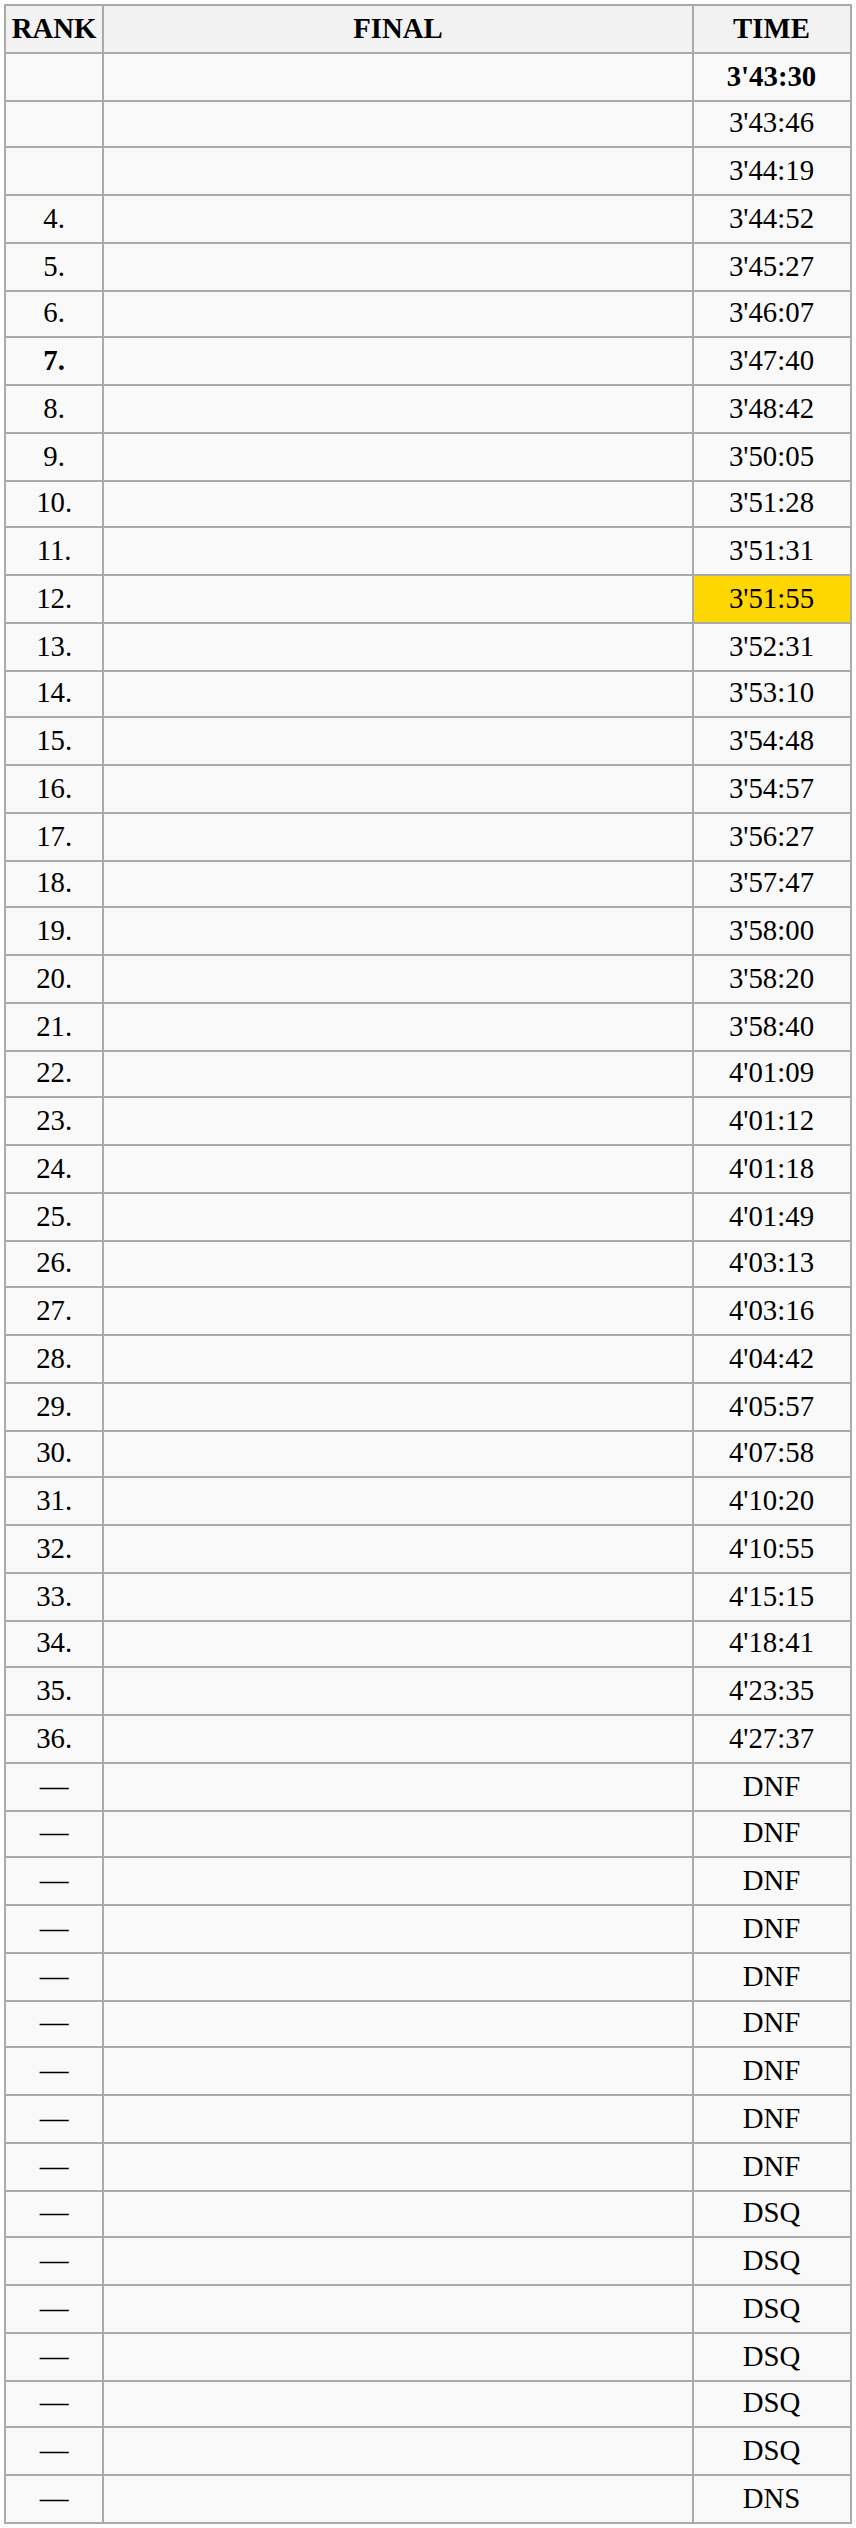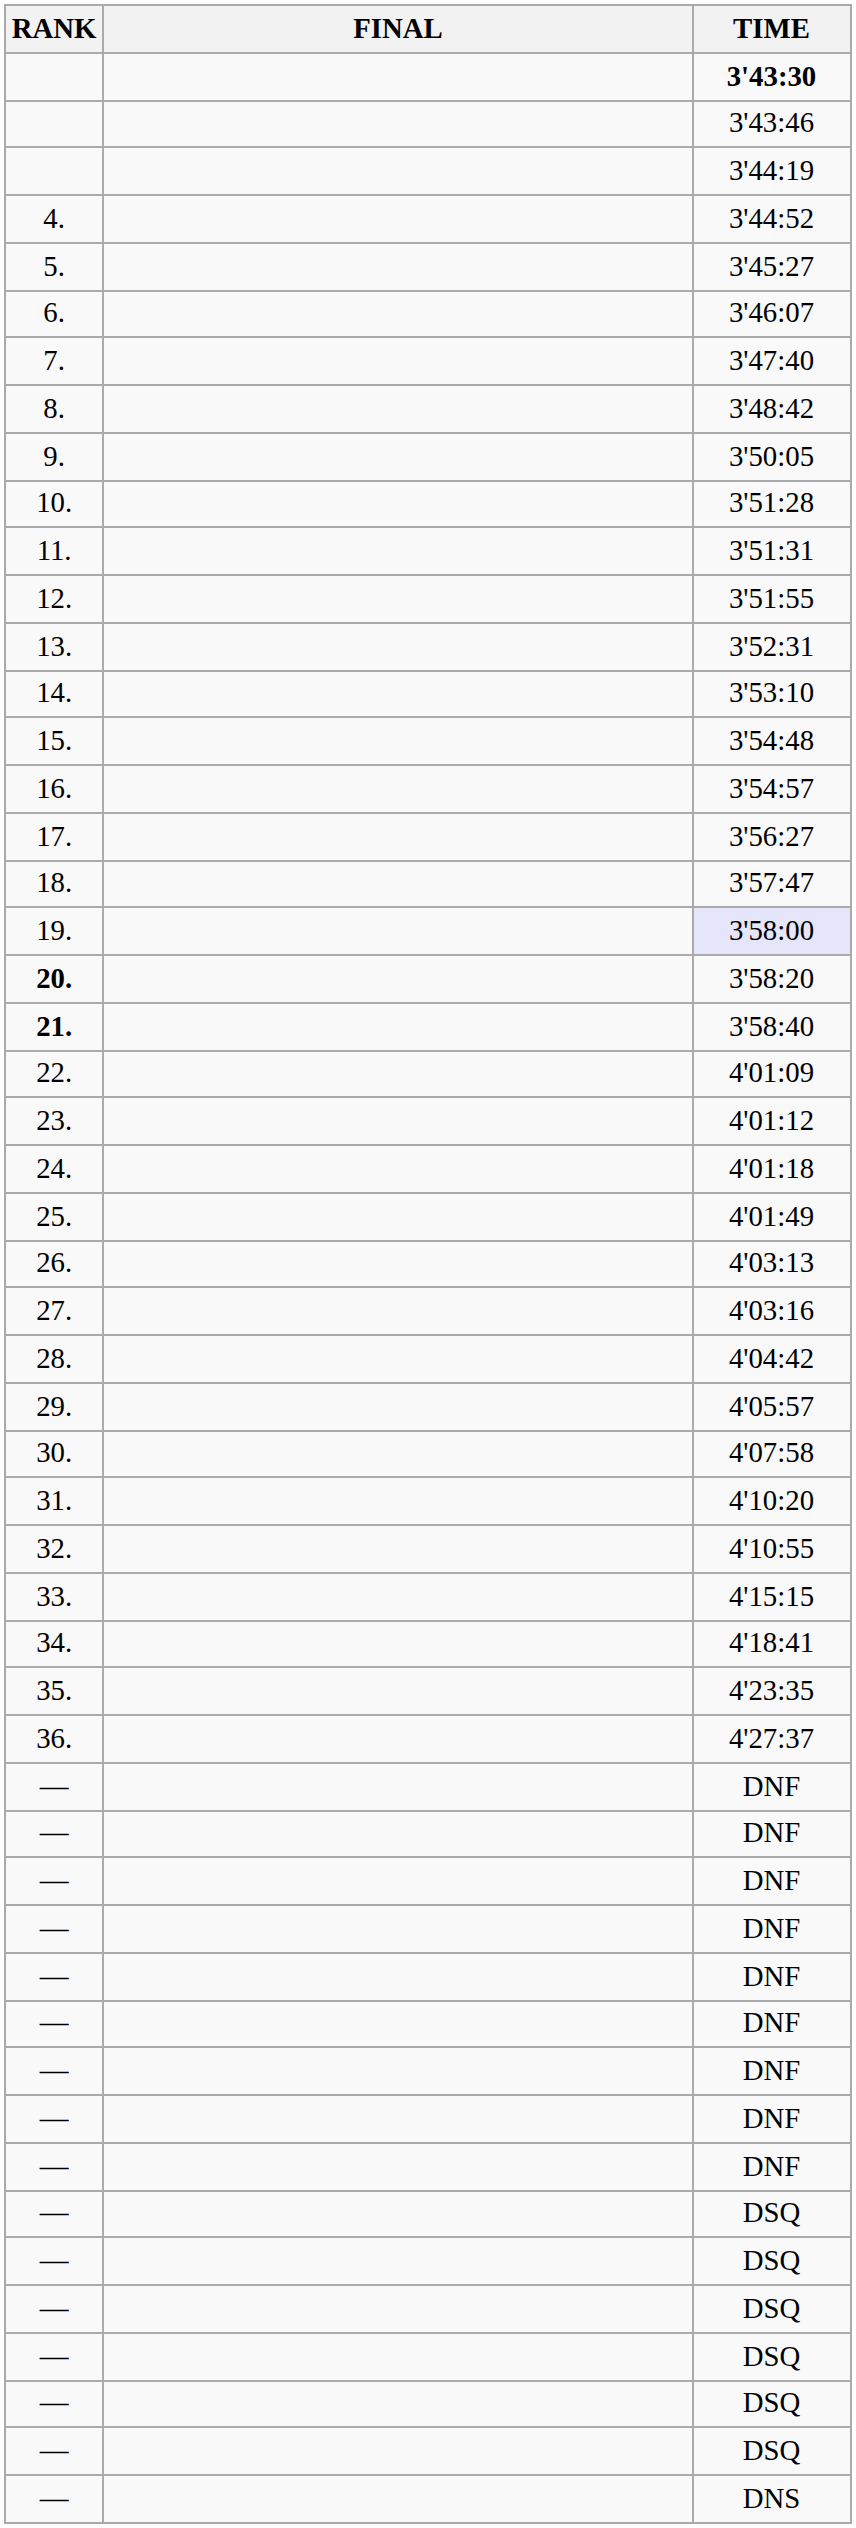(54, 361) bold -> (54, 361) normal
(771, 598) gold background -> (771, 598) no background
(771, 931) no background -> (771, 931) lavender background
(54, 978) normal -> (54, 978) bold
(54, 1026) normal -> (54, 1026) bold
